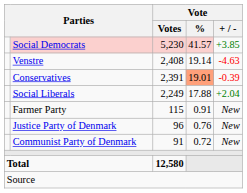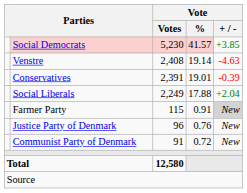(200, 77) lightsalmon background -> (200, 77) no background
(231, 110) no background -> (231, 110) lightgrey background
